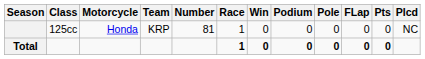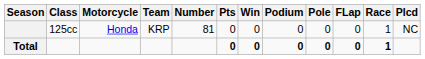columns swapped: (232, 12) <-> (383, 12)
